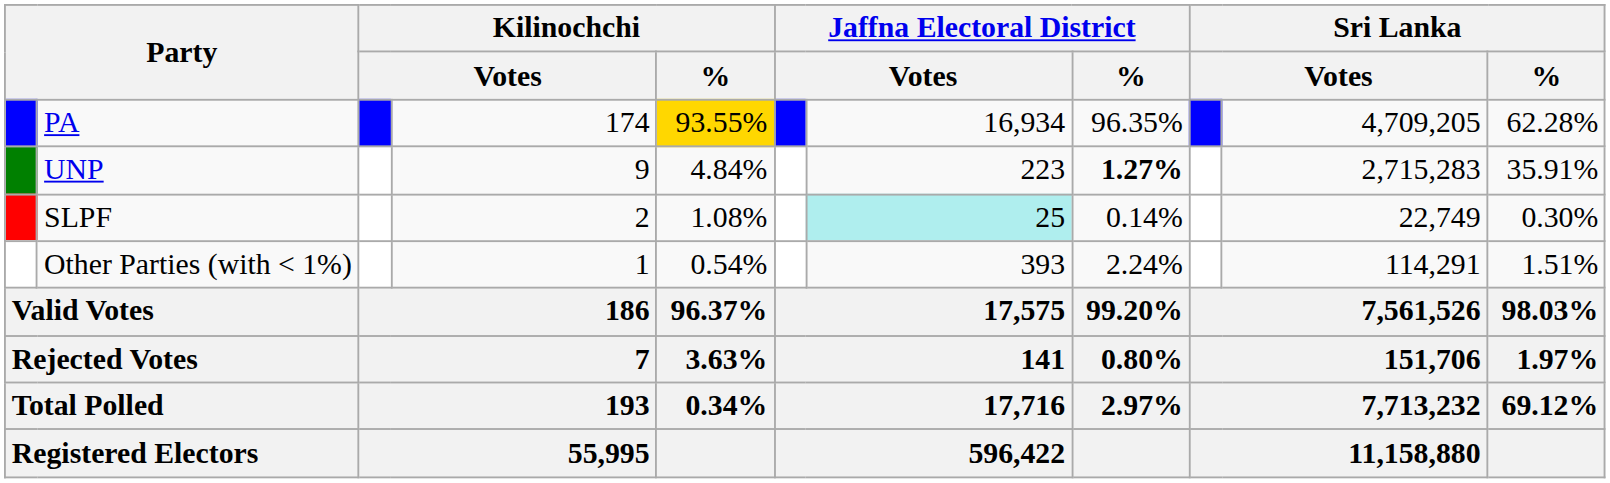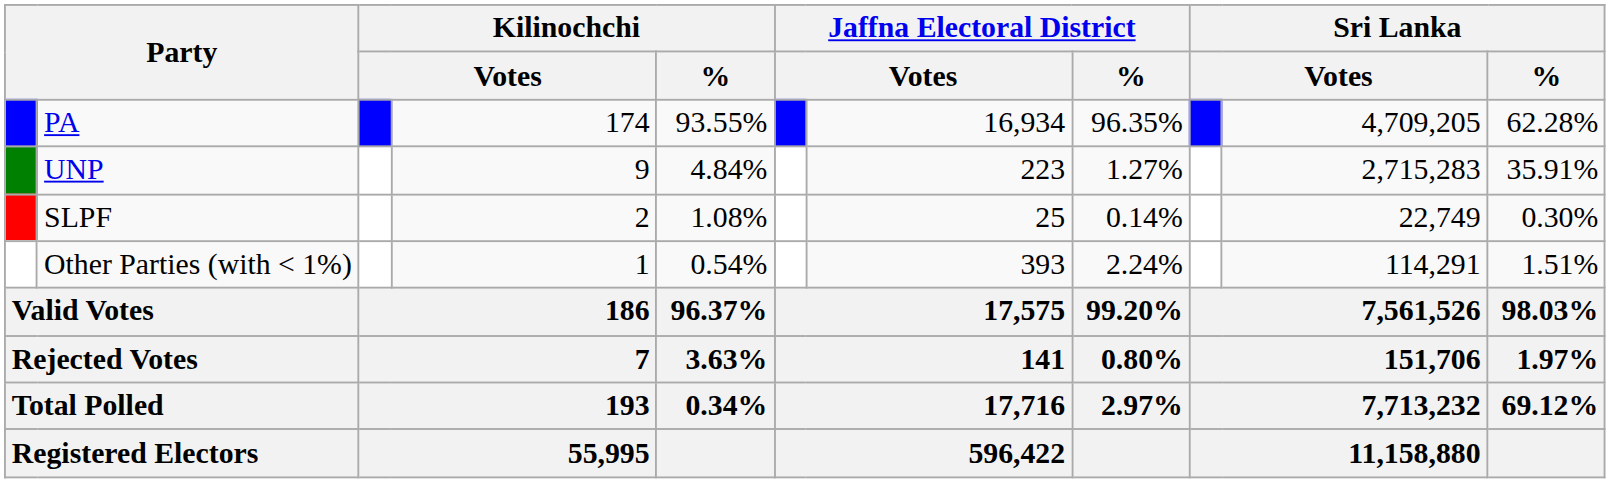(721, 122) gold background -> (721, 122) no background
(1142, 169) bold -> (1144, 169) normal
(1050, 216) paleturquoise background -> (1050, 216) no background
